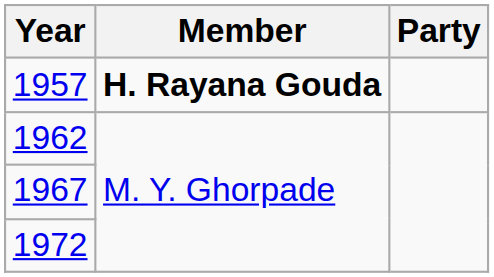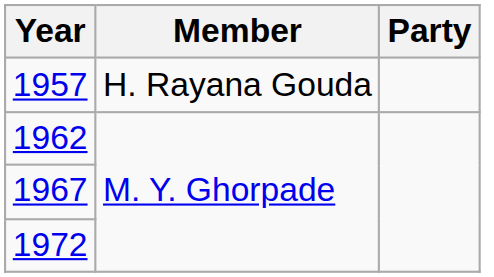(242, 84) bold -> (238, 84) normal
